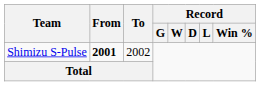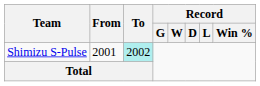(104, 52) bold -> (104, 52) normal
(138, 52) no background -> (138, 52) paleturquoise background
